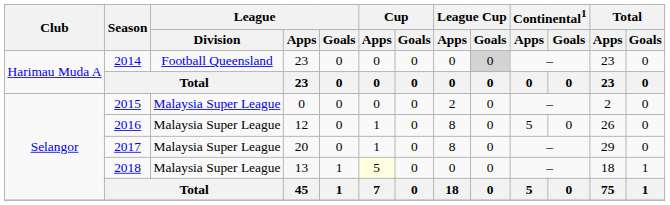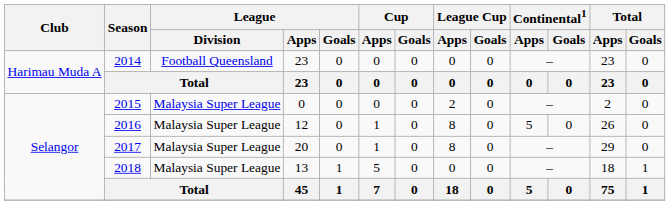(490, 61) lightgrey background -> (490, 61) no background
(377, 167) lightyellow background -> (377, 167) no background
